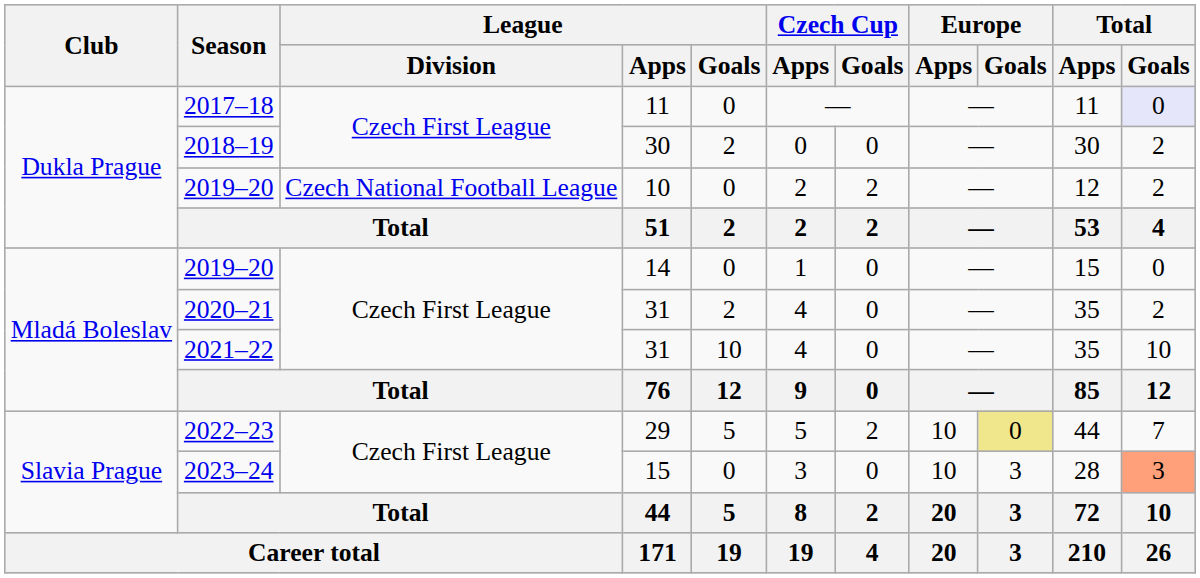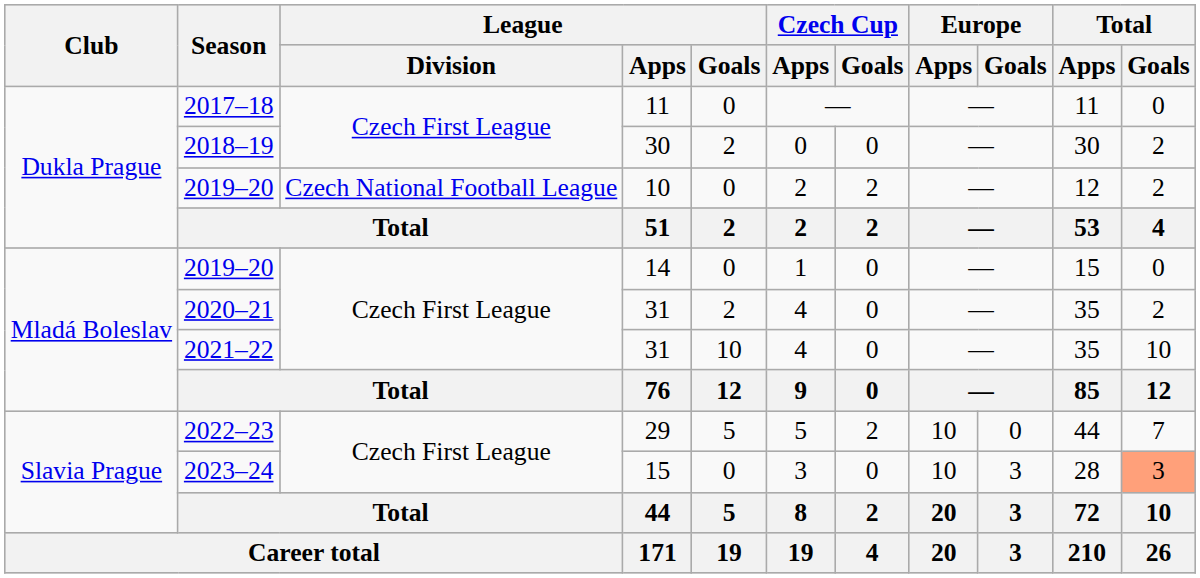(1158, 106) lavender background -> (1158, 106) no background
(1015, 430) khaki background -> (1015, 430) no background
